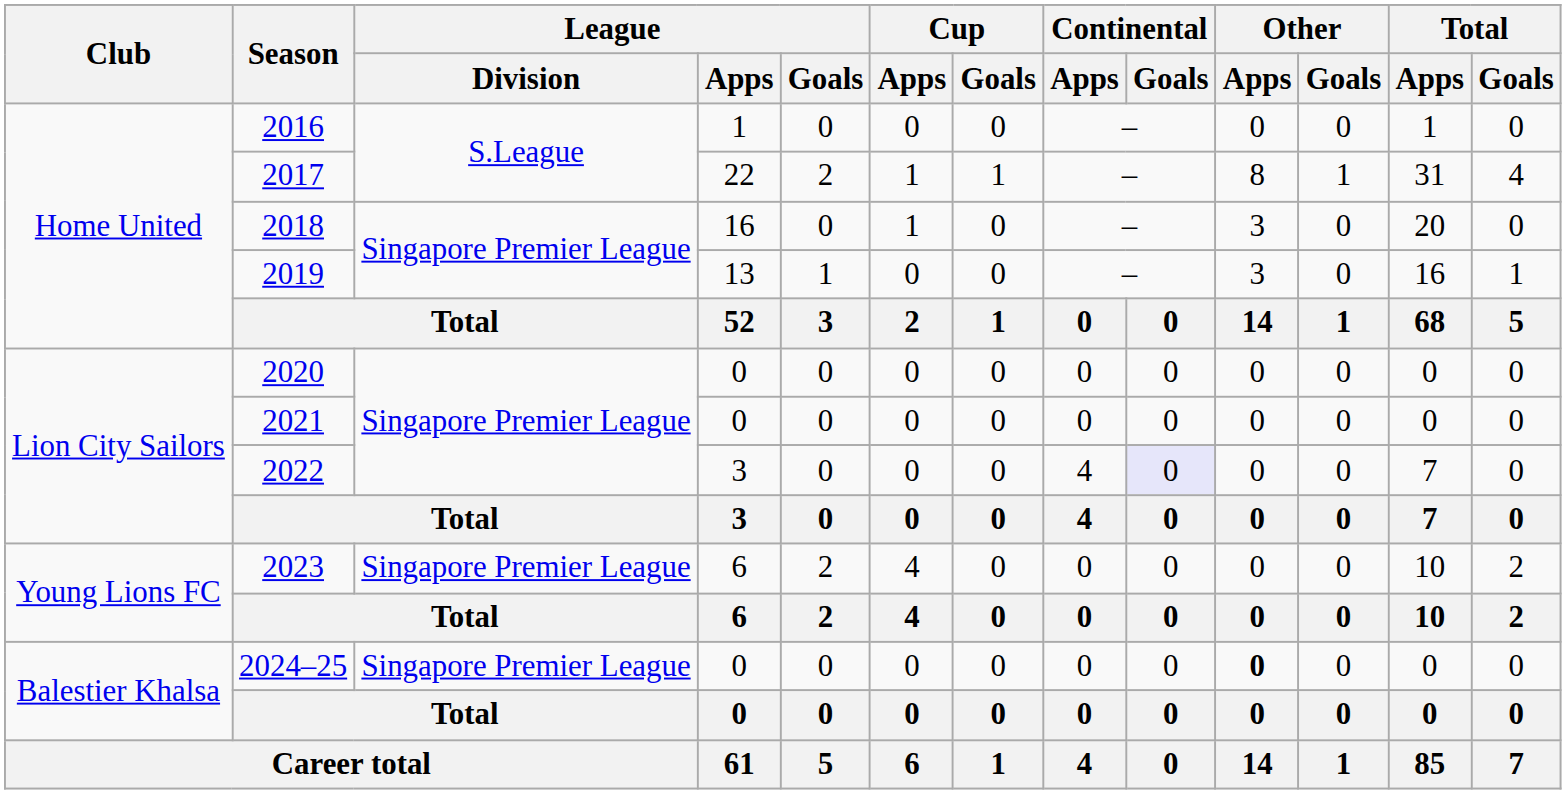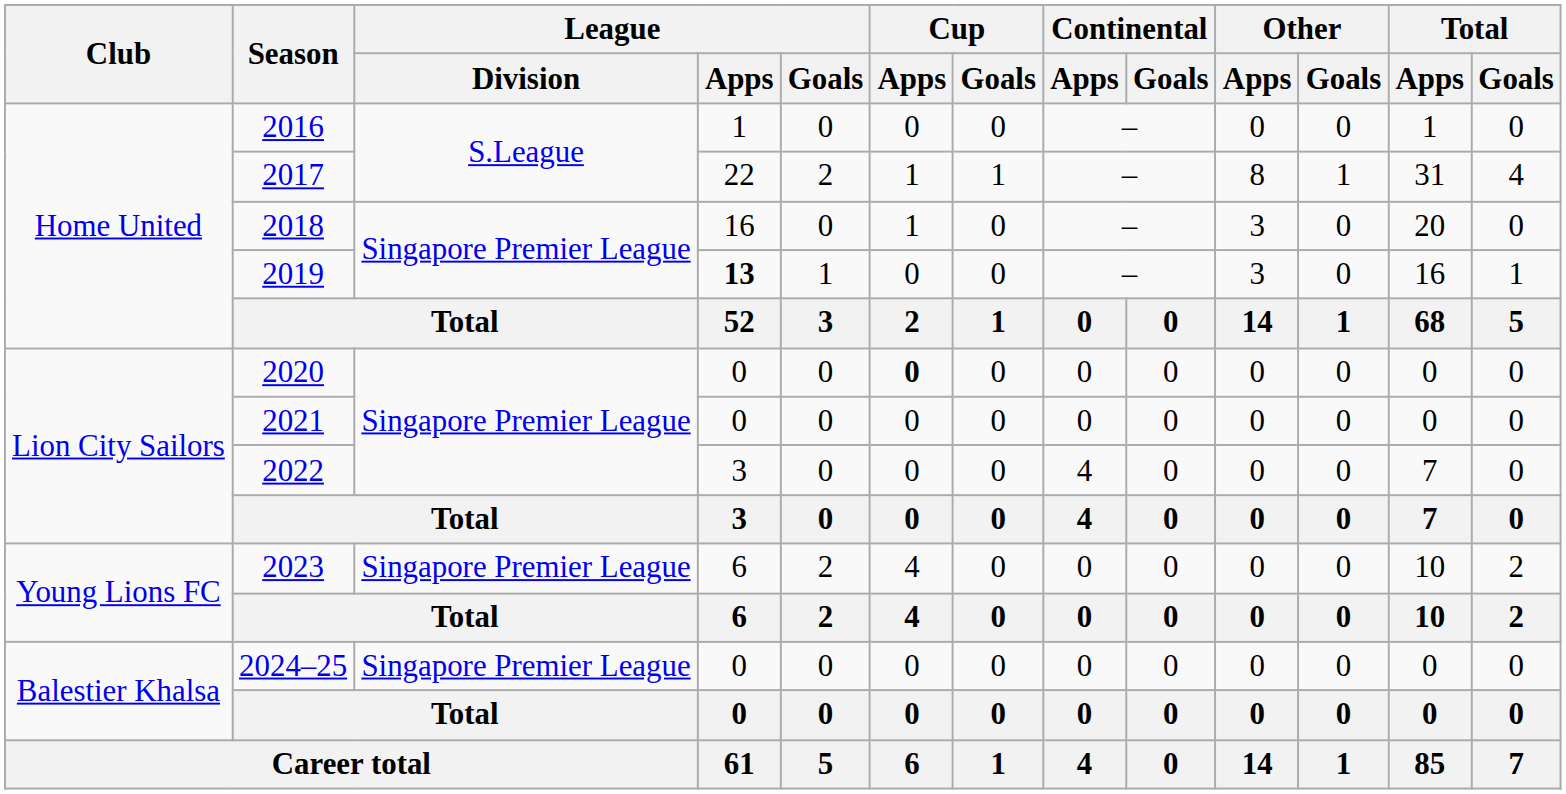(739, 273) normal -> (739, 273) bold
(912, 371) normal -> (912, 371) bold
(1171, 469) lavender background -> (1171, 469) no background
(1257, 665) bold -> (1257, 665) normal
